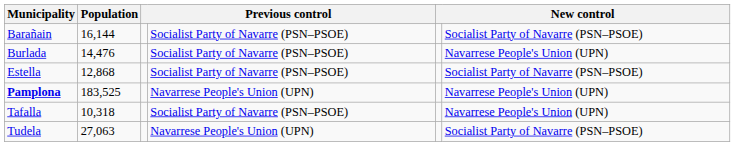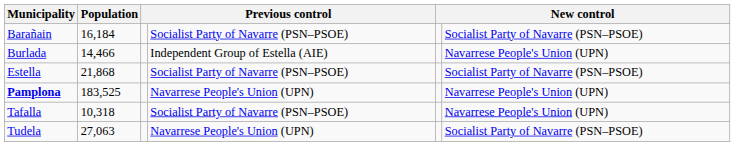(98, 33) 16,144 -> (98, 33) 16,184
(98, 53) 14,476 -> (98, 53) 14,466
(249, 53) Socialist Party of Navarre (PSN–PSOE) -> (239, 53) Independent Group of Estella (AIE)
(98, 72) 12,868 -> (98, 72) 21,868
